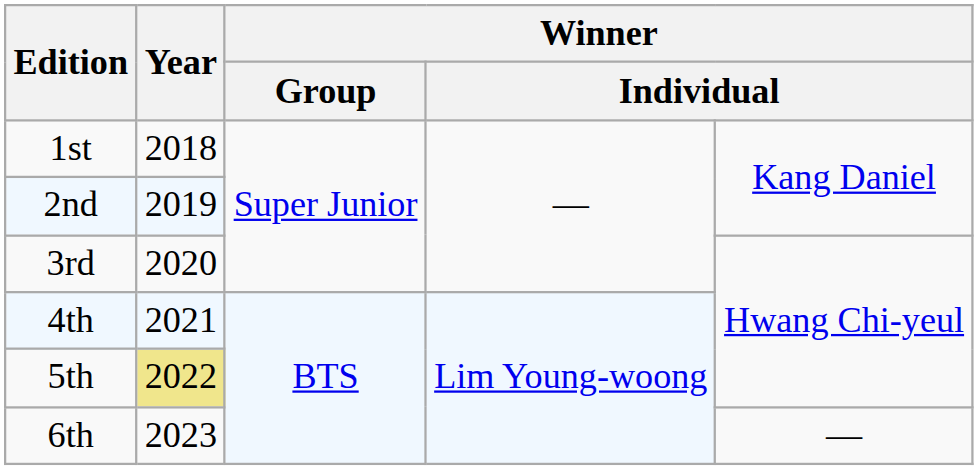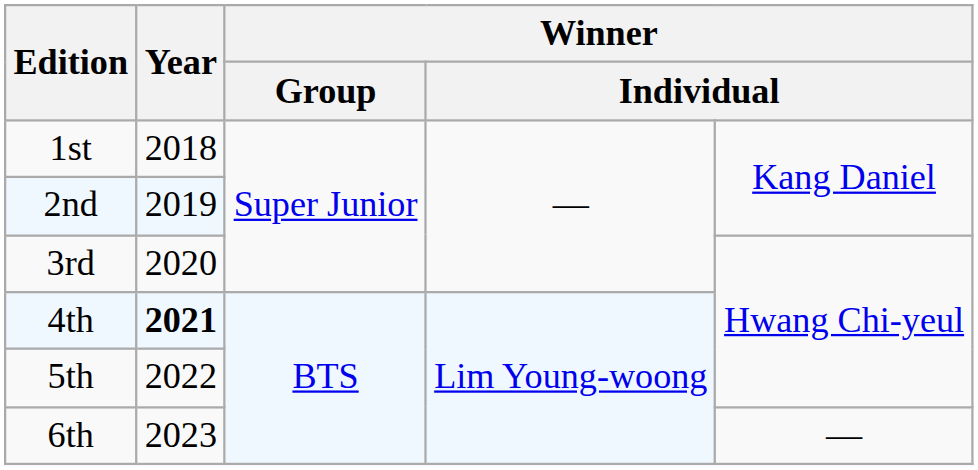(181, 319) normal -> (181, 319) bold
(181, 377) khaki background -> (181, 377) no background
